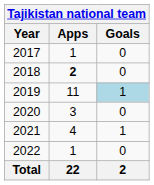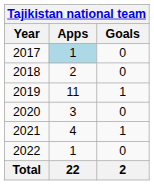(73, 53) no background -> (73, 53) lightblue background
(73, 72) bold -> (73, 72) normal
(123, 92) lightblue background -> (123, 92) no background
